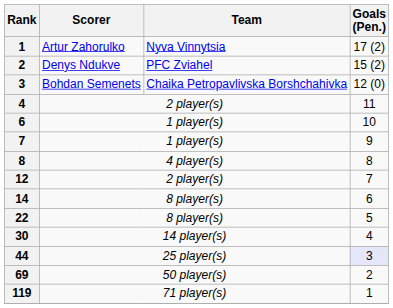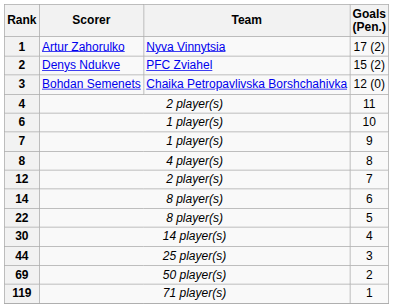(369, 255) lavender background -> (369, 255) no background
